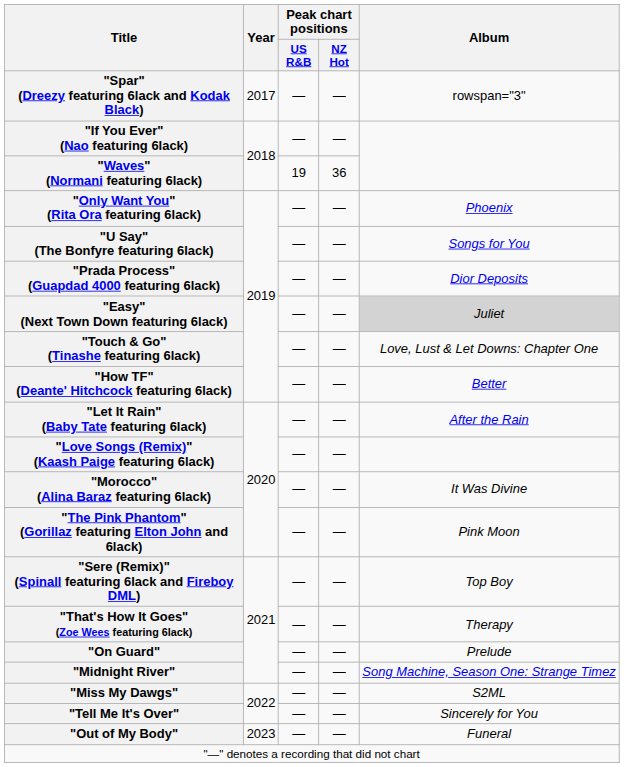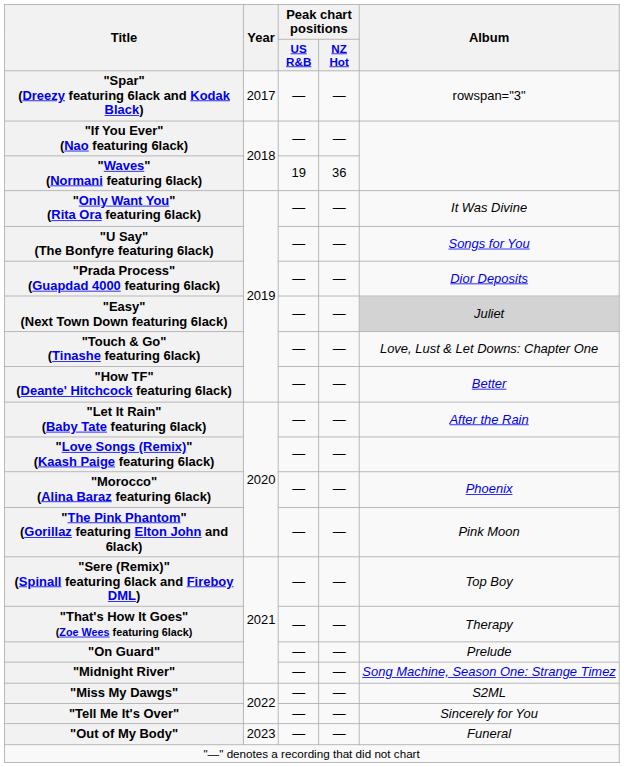(489, 208) Phoenix -> (489, 208) It Was Divine
(489, 489) It Was Divine -> (489, 489) Phoenix
